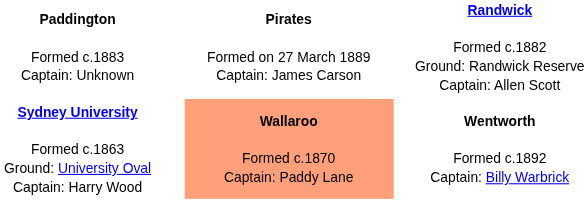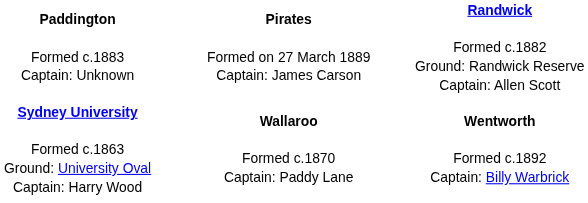(289, 148) lightsalmon background -> (289, 148) no background
